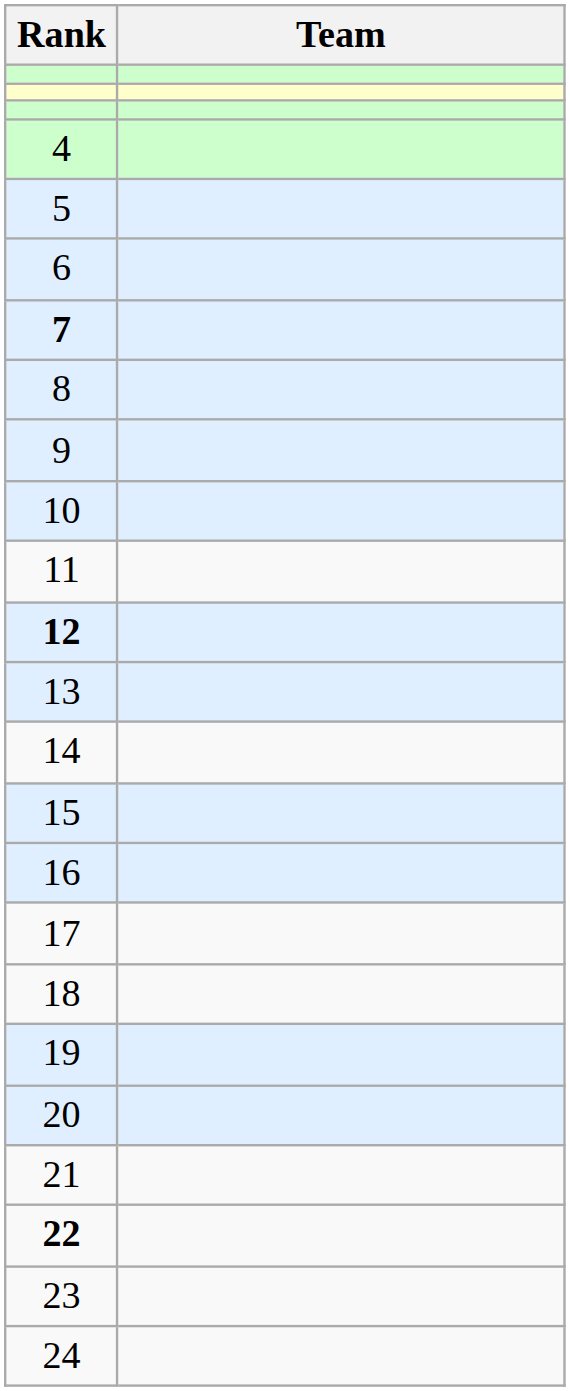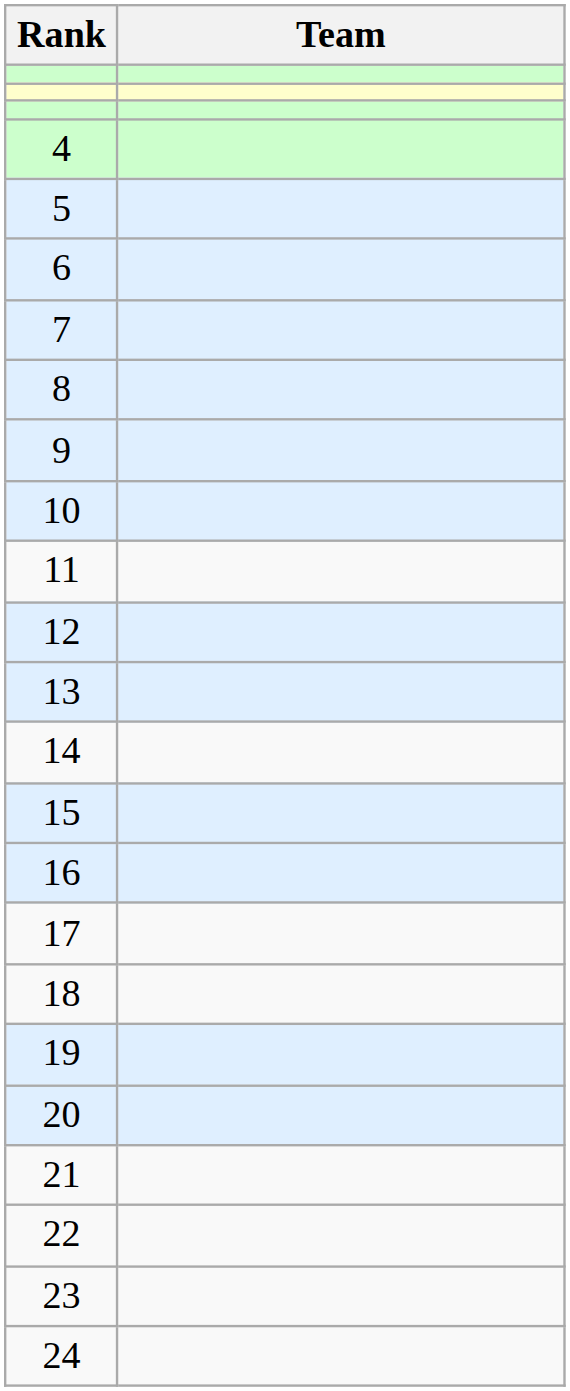(62, 328) bold -> (62, 328) normal
(62, 630) bold -> (62, 630) normal
(62, 1234) bold -> (62, 1234) normal
